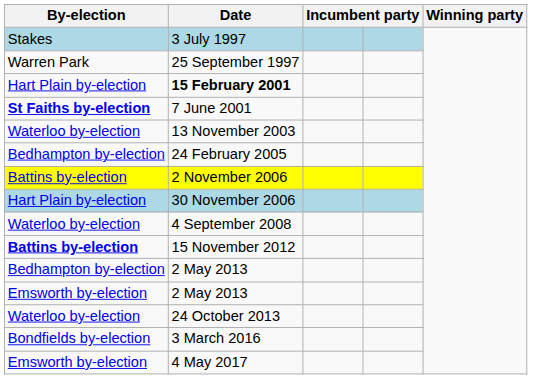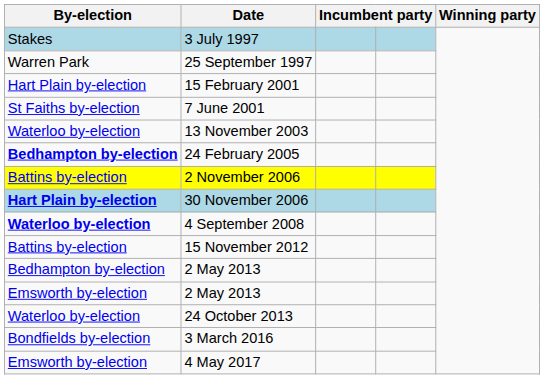(231, 85) bold -> (242, 85) normal
(79, 108) bold -> (74, 108) normal
(86, 154) normal -> (93, 154) bold
(77, 200) normal -> (82, 200) bold
(74, 223) normal -> (79, 223) bold
(73, 246) bold -> (67, 246) normal
